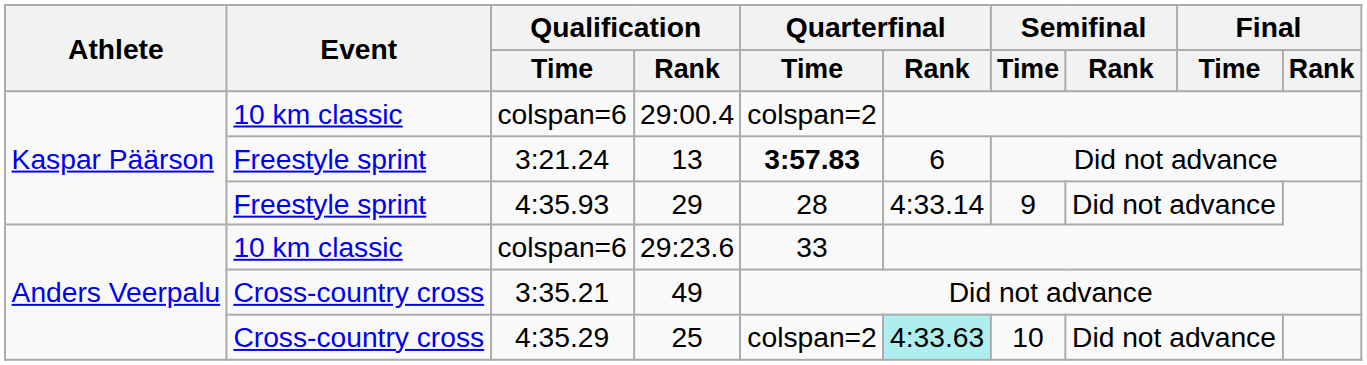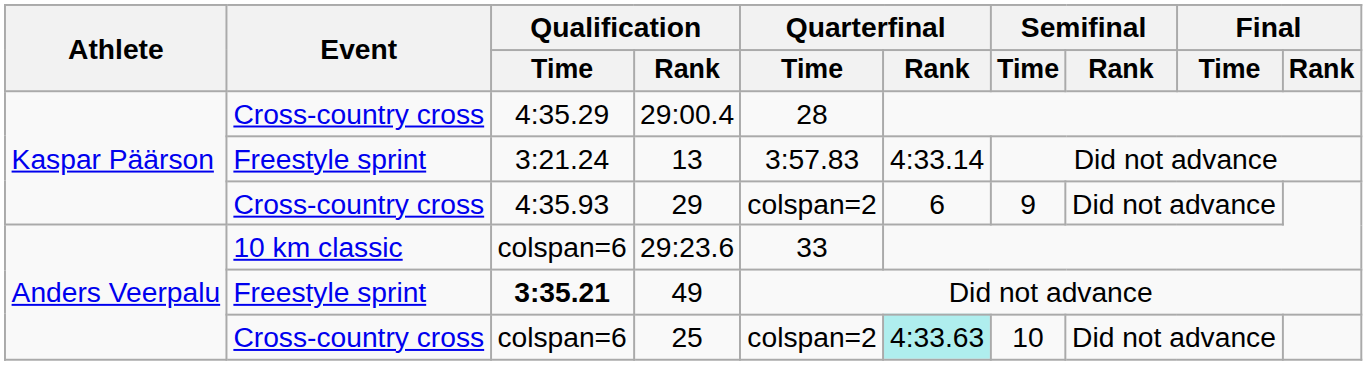(318, 114) 10 km classic -> (359, 114) Cross-country cross
(562, 114) colspan=6 -> (562, 114) 4:35.29
(812, 114) colspan=2 -> (812, 114) 28
(812, 159) bold -> (812, 159) normal
(937, 159) 6 -> (937, 159) 4:33.14
(330, 204) Freestyle sprint -> (359, 204) Cross-country cross
(812, 204) 28 -> (812, 204) colspan=2
(937, 204) 4:33.14 -> (937, 204) 6
(359, 293) Cross-country cross -> (330, 293) Freestyle sprint
(562, 293) normal -> (562, 293) bold
(562, 337) 4:35.29 -> (562, 337) colspan=6
